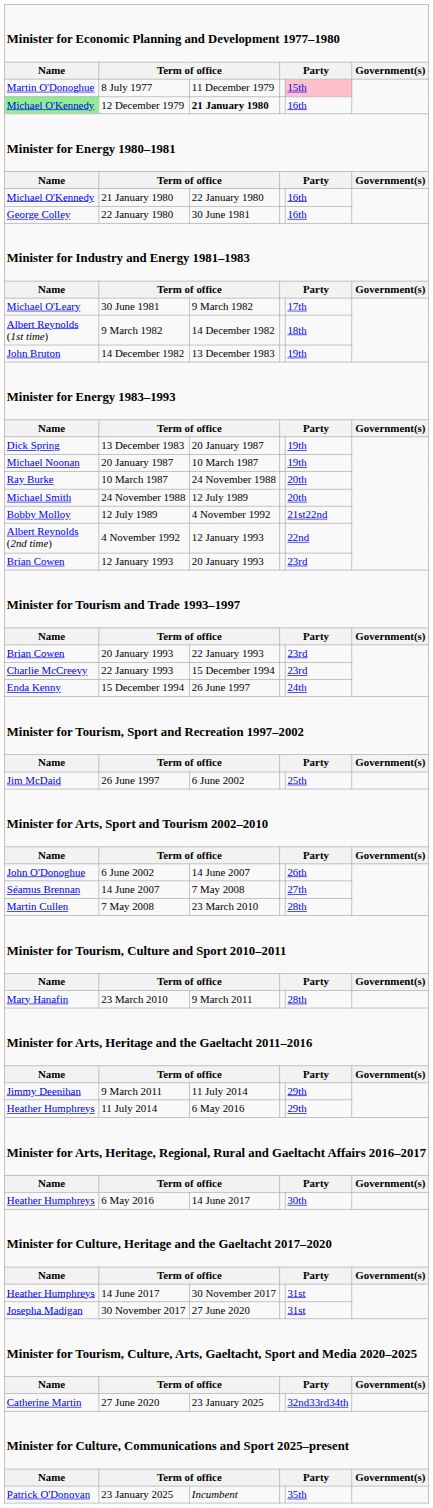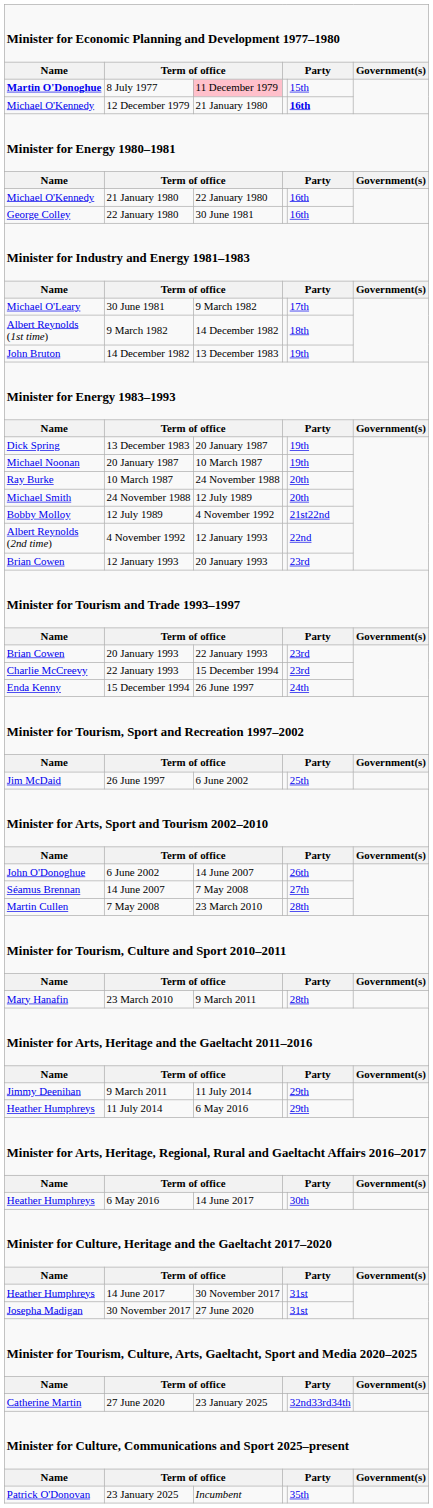(51, 88) normal -> (54, 88) bold
(233, 88) no background -> (237, 88) pink background
(297, 88) pink background -> (299, 88) no background
(51, 105) lightgreen background -> (51, 105) no background
(230, 105) bold -> (232, 105) normal
(297, 105) normal -> (300, 105) bold
